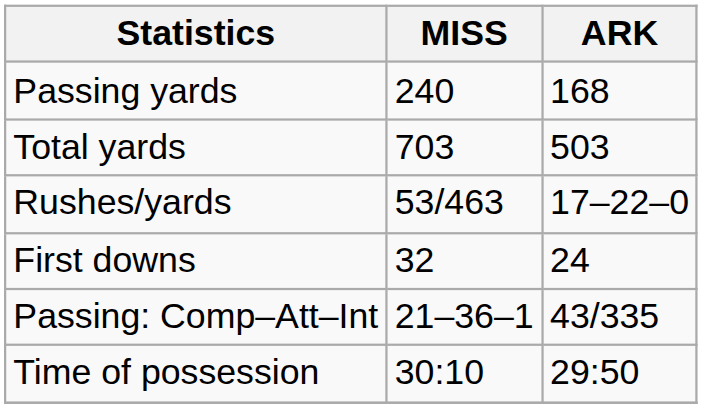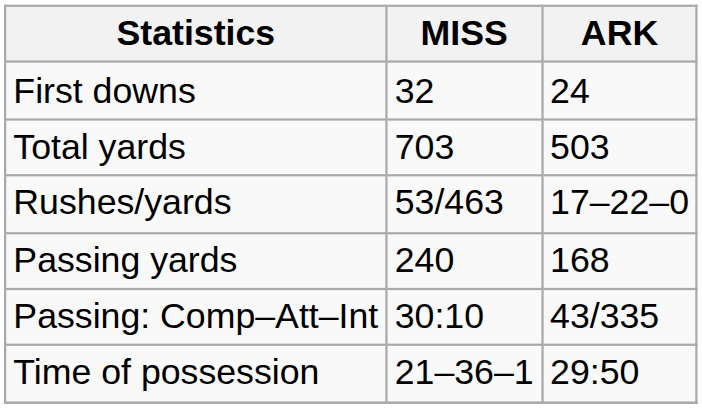rows swapped: (105, 259) <-> (125, 90)
(464, 316) 21–36–1 -> (439, 316) 30:10
(439, 372) 30:10 -> (464, 372) 21–36–1
